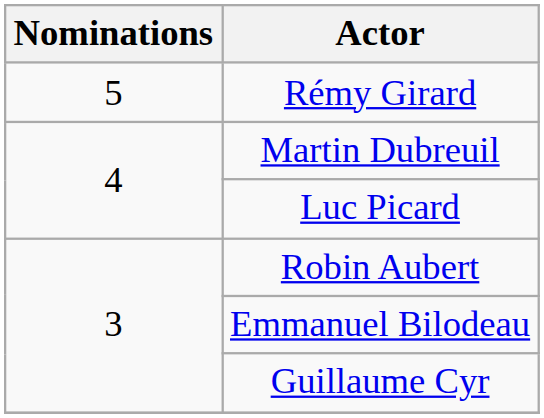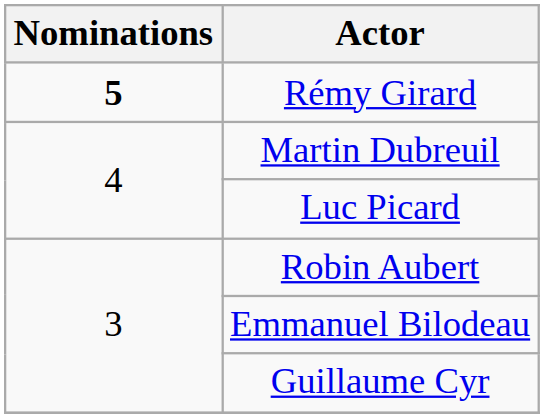(113, 91) normal -> (113, 91) bold
